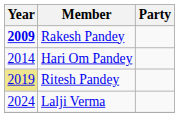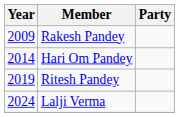(21, 36) bold -> (21, 36) normal
(21, 79) khaki background -> (21, 79) no background
